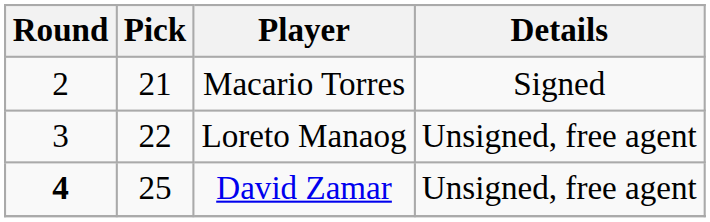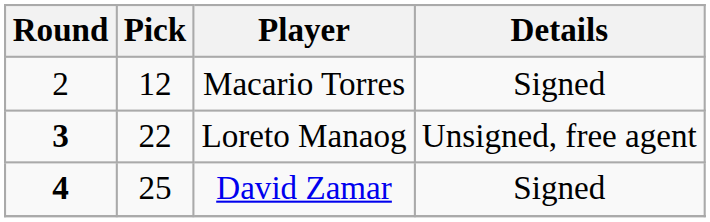(155, 83) 21 -> (155, 83) 12
(61, 135) normal -> (61, 135) bold
(559, 188) Unsigned, free agent -> (559, 188) Signed
